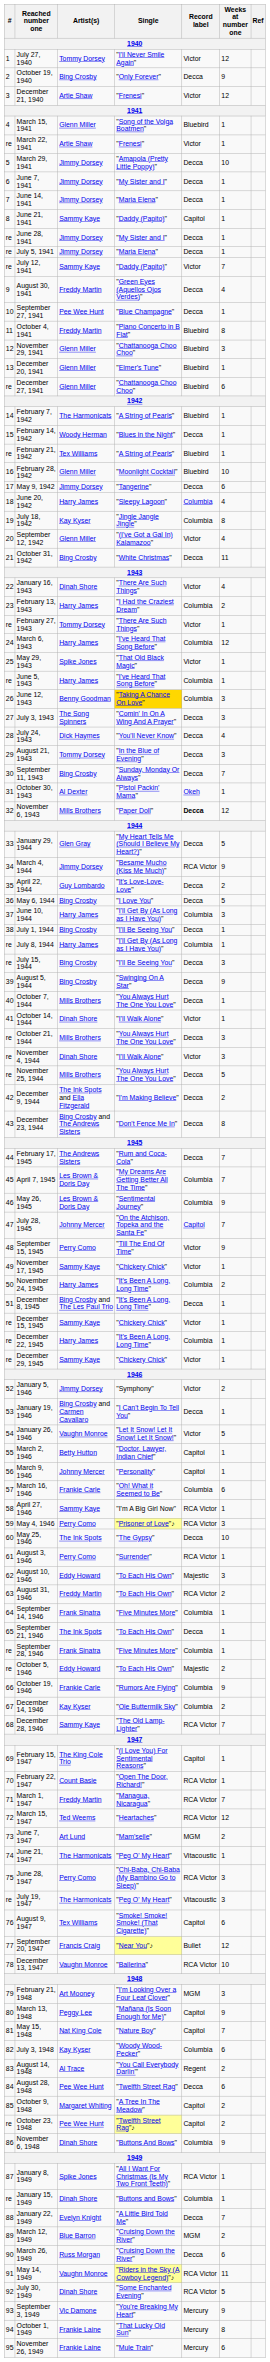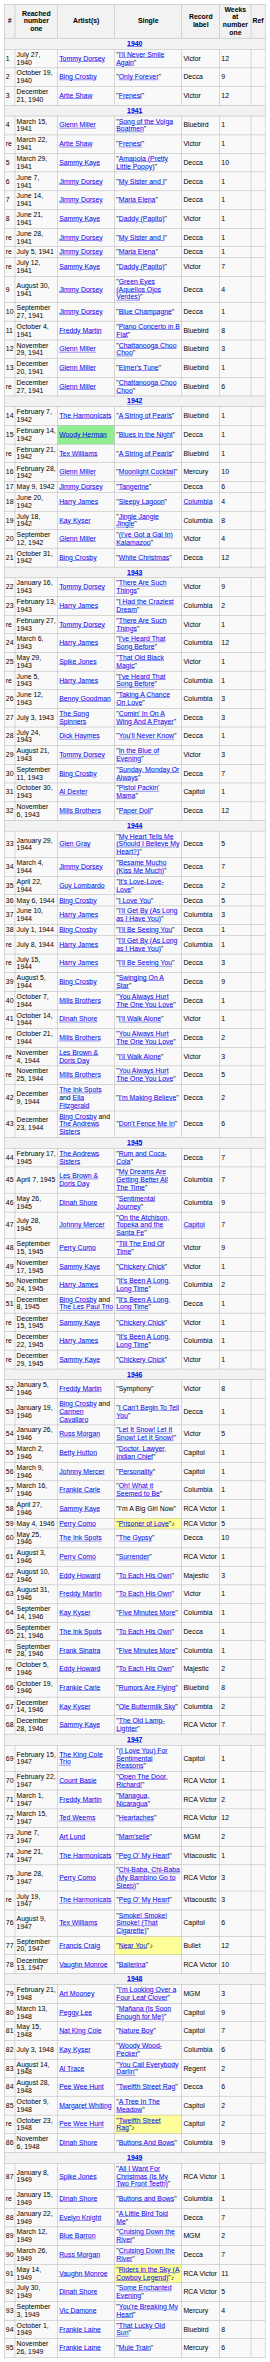(81, 163) Jimmy Dorsey -> (80, 163) Sammy Kaye
(201, 219) Capitol -> (201, 219) Victor
(80, 289) Freddy Martin -> (81, 289) Jimmy Dorsey
(81, 312) Pee Wee Hunt -> (81, 312) Jimmy Dorsey
(83, 435) no background -> (83, 435) lightgreen background
(201, 472) Bluebird -> (201, 472) Mercury
(235, 558) 11 -> (235, 558) 12
(78, 587) Dinah Shore -> (82, 587) Tommy Dorsey
(235, 587) 4 -> (235, 587) 9
(143, 699) gold background -> (143, 699) no background
(235, 736) 4 -> (235, 736) 1
(201, 755) Decca -> (201, 755) Victor
(201, 792) Okeh -> (201, 792) Capitol
(201, 811) bold -> (201, 811) normal
(201, 867) RCA Victor -> (201, 867) Decca
(235, 867) 9 -> (235, 867) 7
(78, 963) Bing Crosby -> (79, 963) Harry James
(235, 1038) 3 -> (235, 1038) 2
(78, 1056) Dinah Shore -> (79, 1056) Les Brown & Doris Day
(235, 1124) 8 -> (235, 1124) 6
(79, 1202) Les Brown & Doris Day -> (78, 1202) Dinah Shore
(81, 1389) Jimmy Dorsey -> (80, 1389) Freddy Martin
(235, 1389) 2 -> (235, 1389) 8
(83, 1434) Vaughn Monroe -> (80, 1434) Russ Morgan
(235, 1490) 6 -> (235, 1490) 1
(235, 1524) 3 -> (235, 1524) 5
(201, 1594) RCA Victor -> (201, 1594) Victor
(235, 1594) 2 -> (235, 1594) 1
(80, 1613) Frank Sinatra -> (75, 1613) Kay Kyser
(201, 1688) Columbia -> (201, 1688) Bluebird
(235, 1688) 9 -> (235, 1688) 8
(235, 1799) 7 -> (235, 1799) 2
(235, 2255) 6 -> (235, 2255) 7
(235, 2311) 9 -> (235, 2311) 4
(201, 2329) Mercury -> (201, 2329) Bluebird
